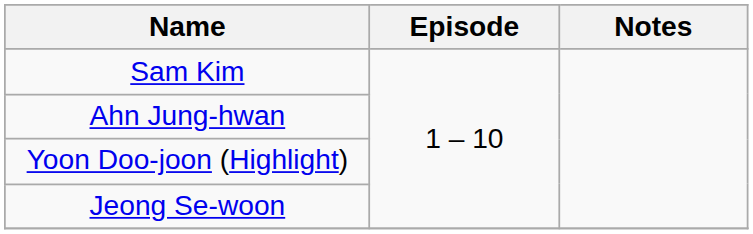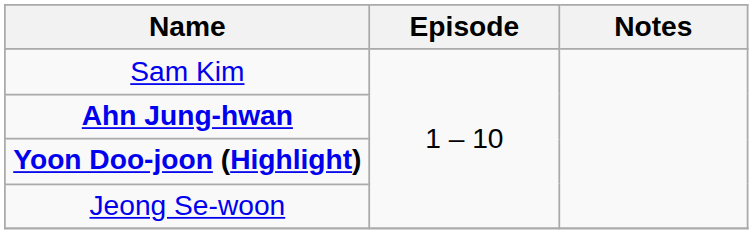(187, 116) normal -> (187, 116) bold
(187, 160) normal -> (187, 160) bold
